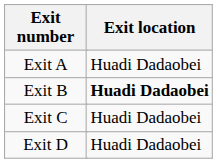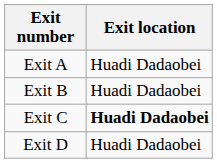(150, 90) bold -> (146, 90) normal
(146, 117) normal -> (150, 117) bold
